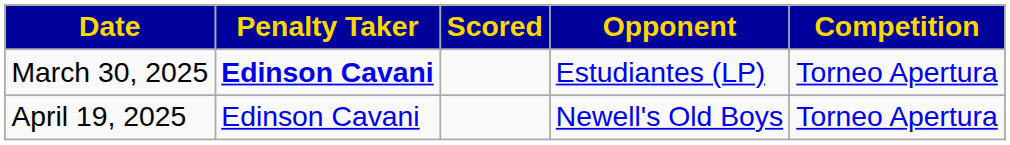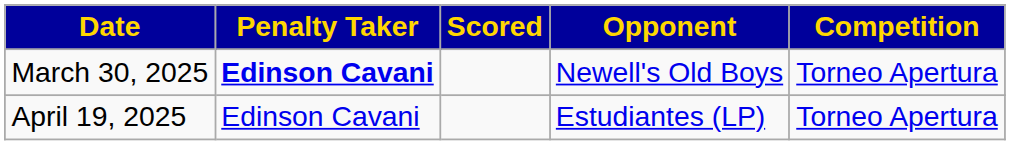(661, 71) Estudiantes (LP) -> (670, 71) Newell's Old Boys
(670, 116) Newell's Old Boys -> (661, 116) Estudiantes (LP)
